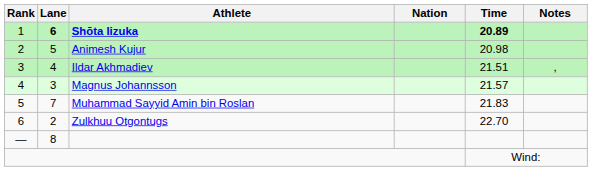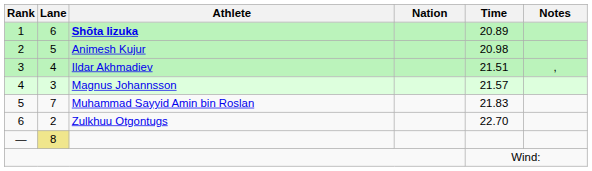(53, 31) bold -> (53, 31) normal
(494, 31) bold -> (494, 31) normal
(53, 139) no background -> (53, 139) khaki background
